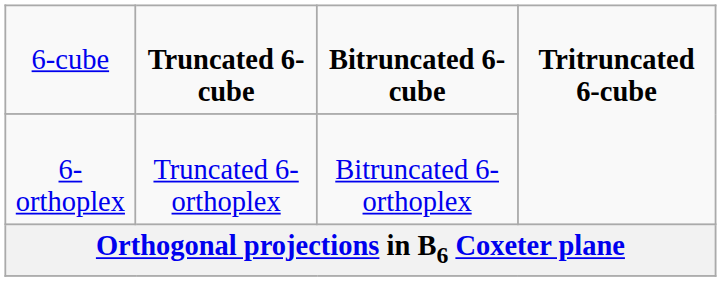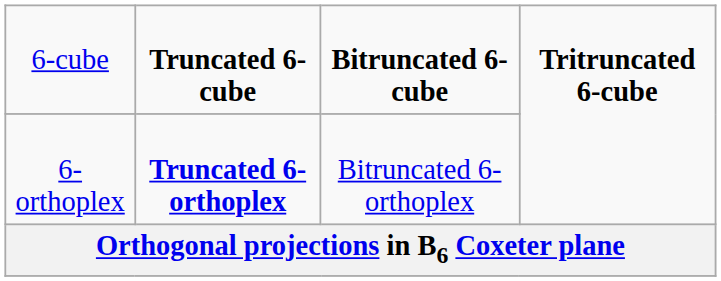(226, 184) normal -> (228, 184) bold
